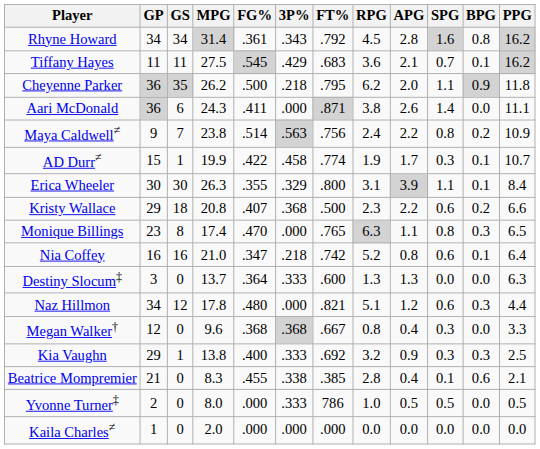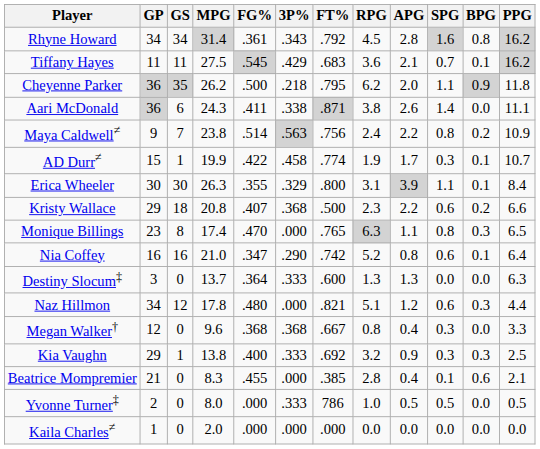(294, 108) .000 -> (294, 108) .338
(294, 254) .218 -> (294, 254) .290
(294, 330) lightgrey background -> (294, 330) no background
(294, 378) .338 -> (294, 378) .000
